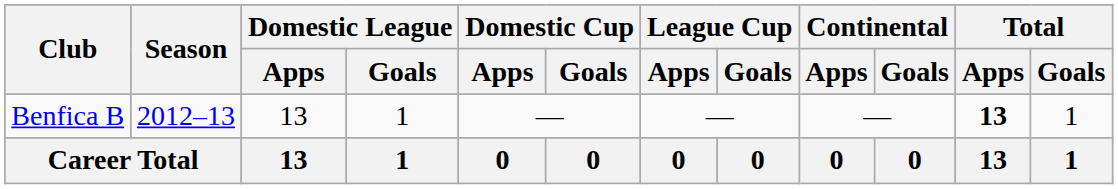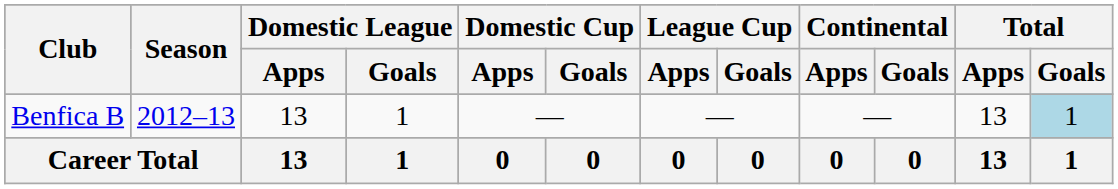(993, 115) bold -> (993, 115) normal
(1071, 115) no background -> (1071, 115) lightblue background
